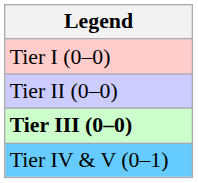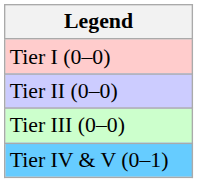(71, 125) bold -> (67, 125) normal
